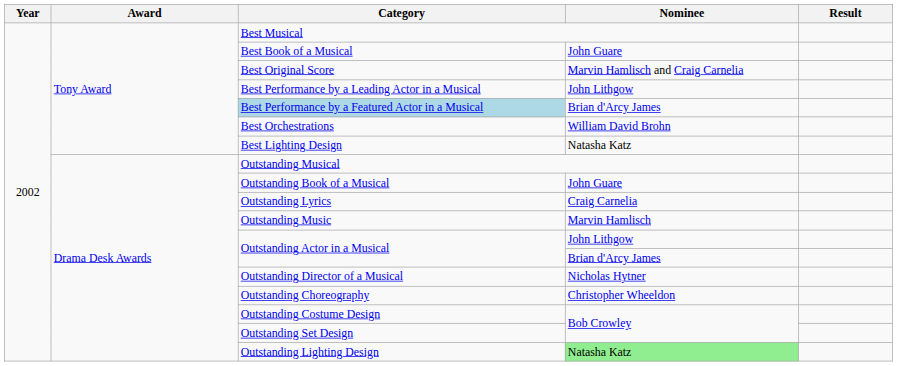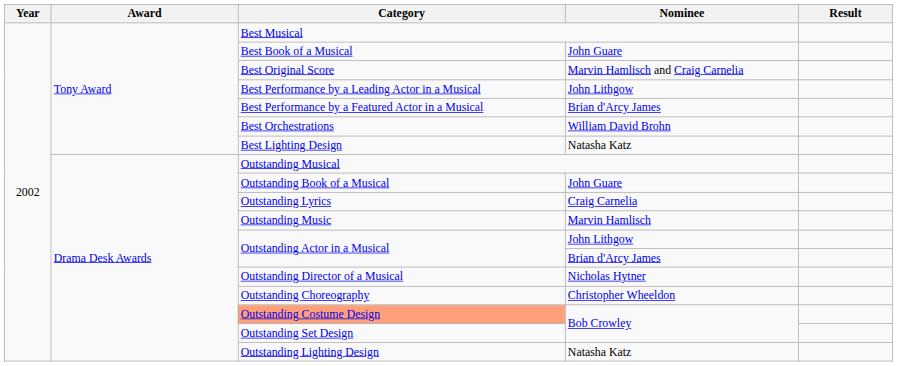(362, 107) lightblue background -> (362, 107) no background
(310, 314) no background -> (310, 314) lightsalmon background
(600, 351) lightgreen background -> (600, 351) no background
